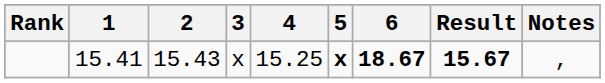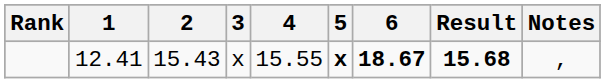(109, 60) 15.41 -> (109, 60) 12.41
(289, 60) 15.25 -> (289, 60) 15.55
(477, 60) 15.67 -> (477, 60) 15.68
